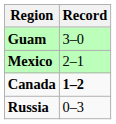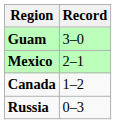(73, 84) bold -> (73, 84) normal
